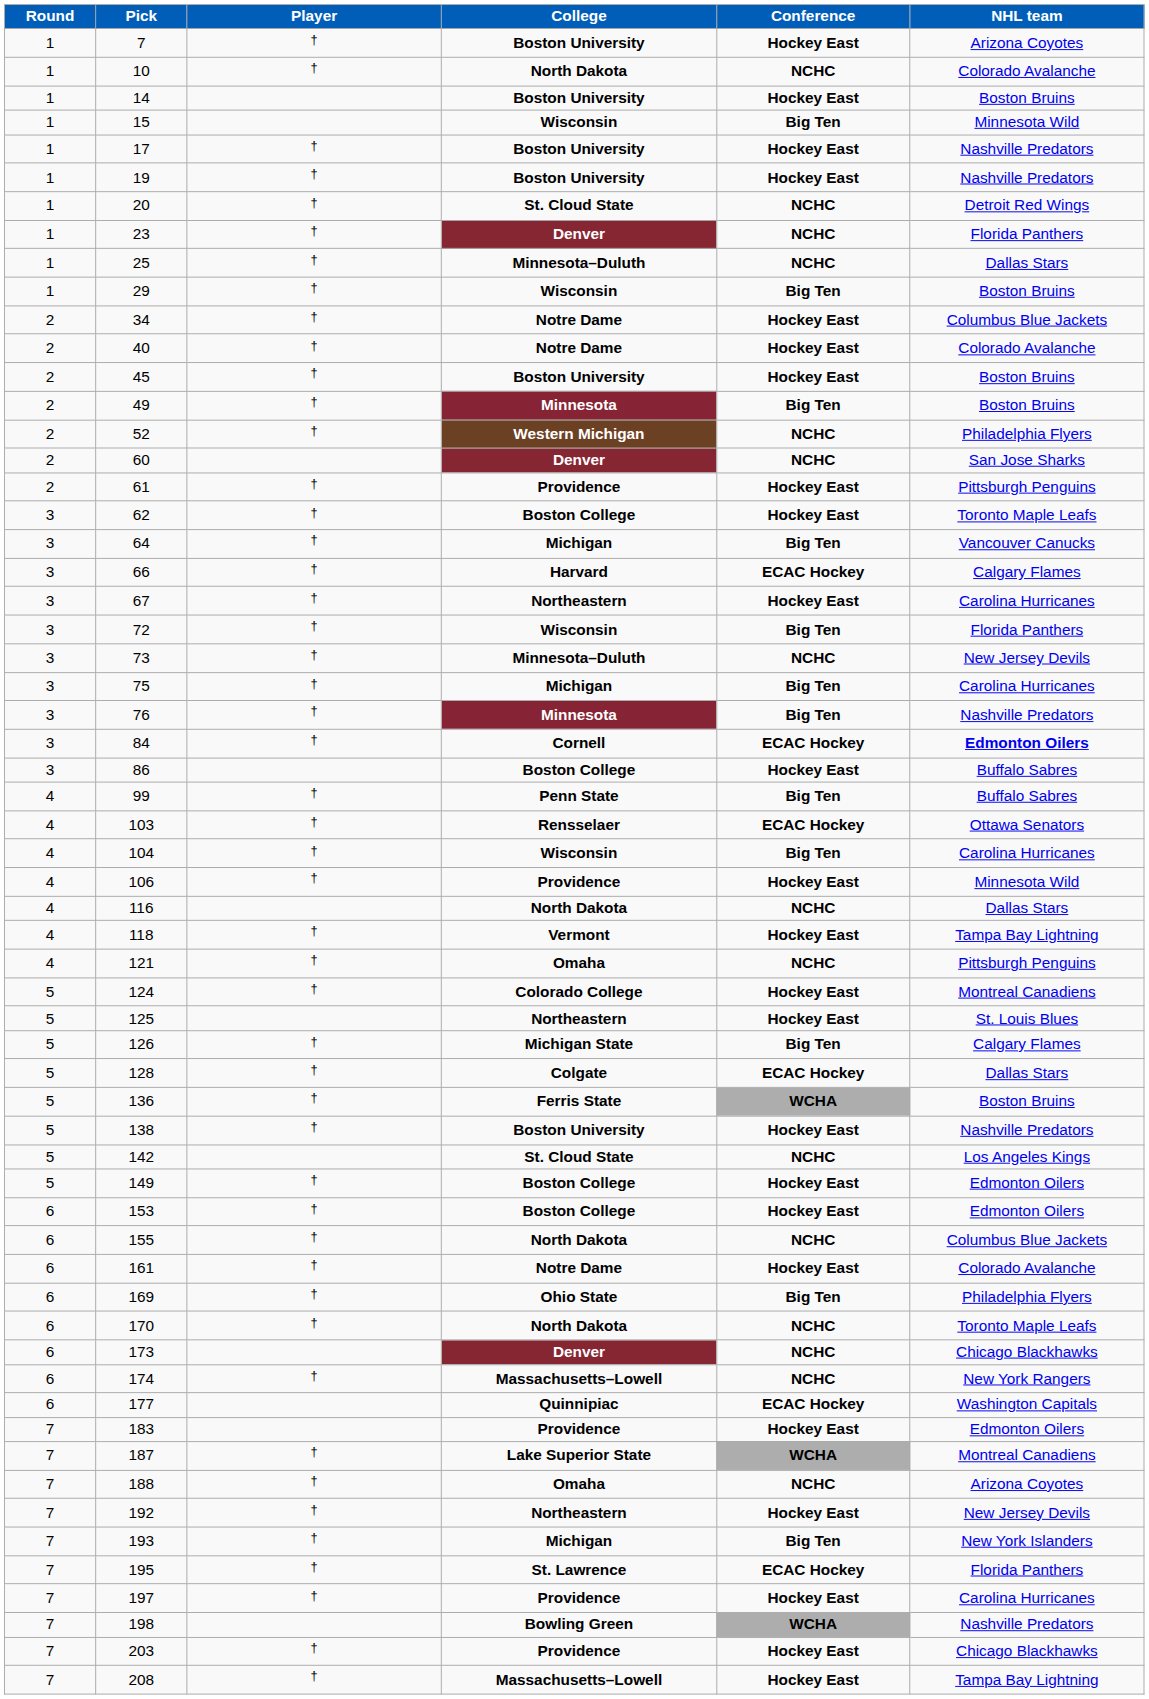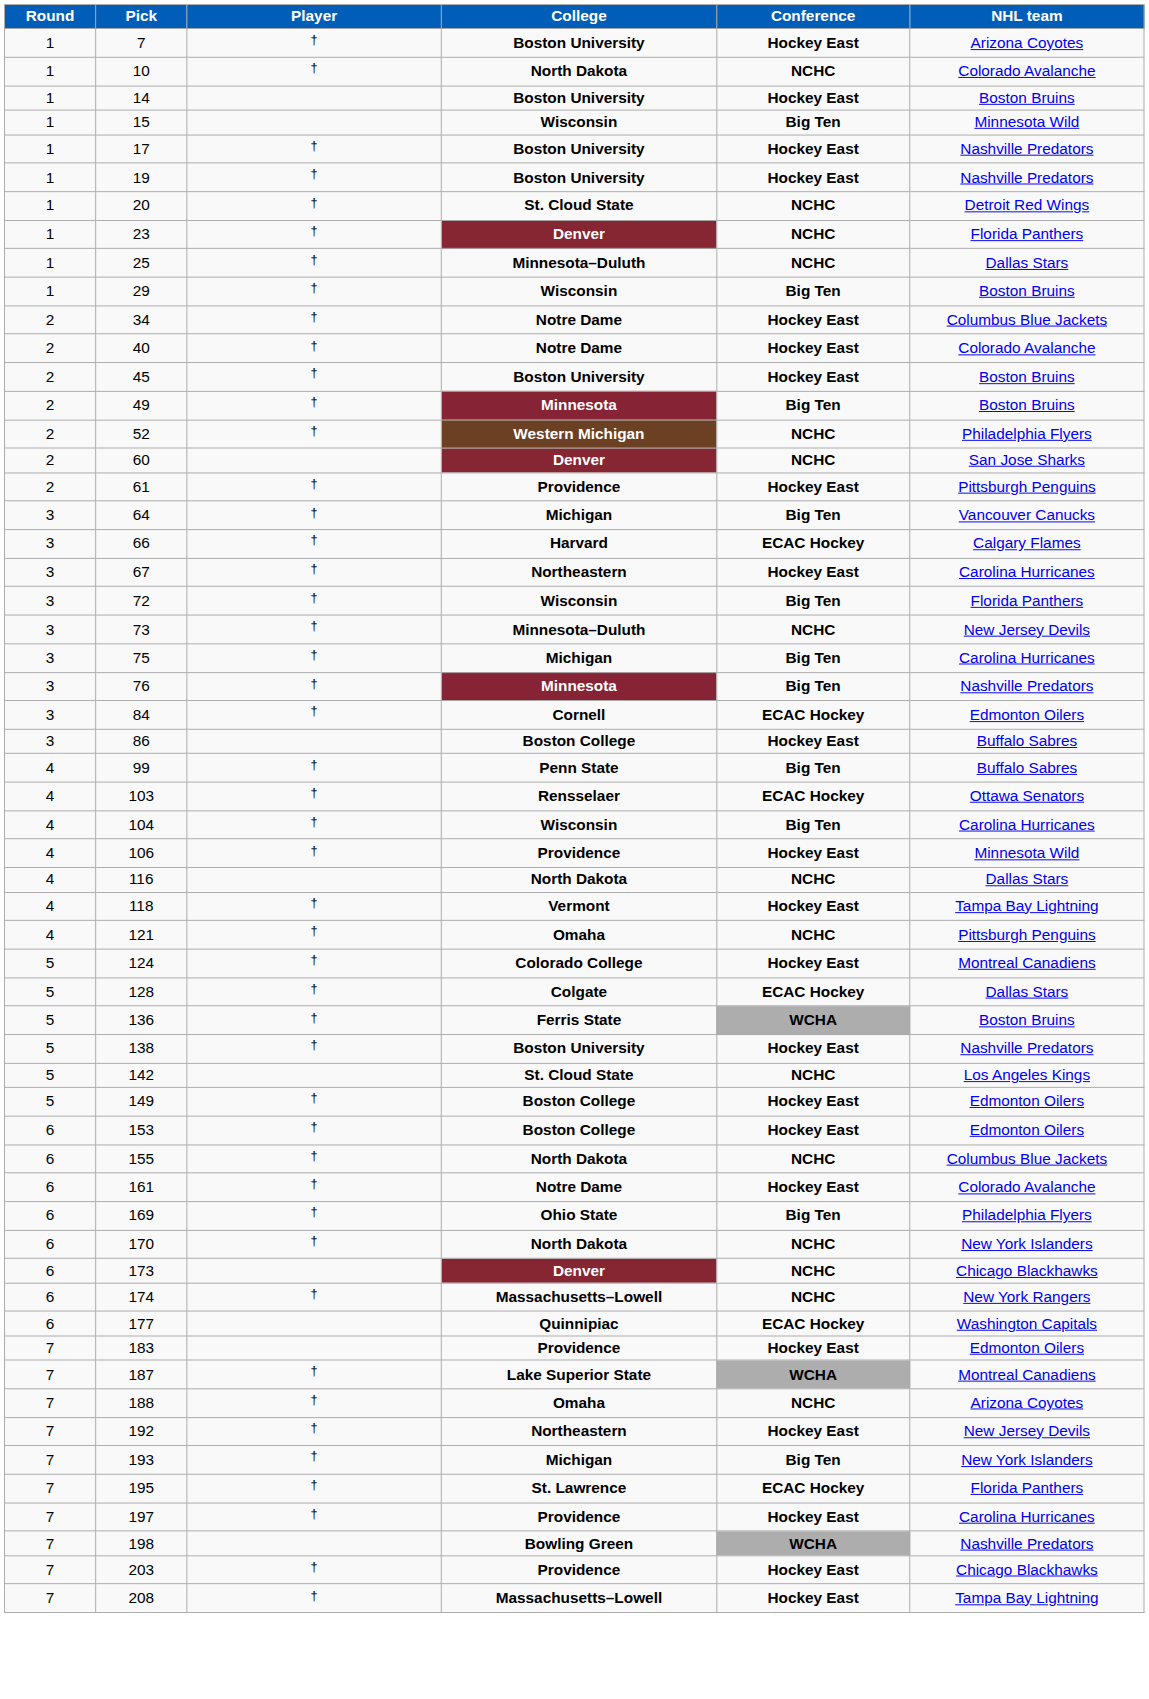- row: (141, 515)
(1027, 743) bold -> (1027, 715) normal
- row: (141, 1018)
- row: (141, 1044)
(1027, 1325) Toronto Maple Leafs -> (1027, 1244) New York Islanders
